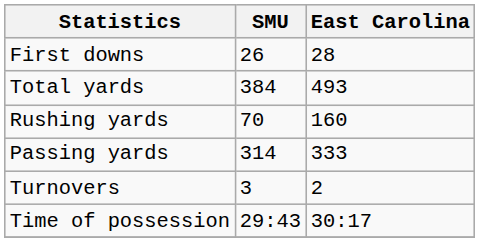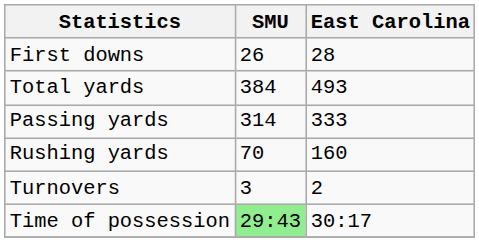rows swapped: (89, 121) <-> (89, 154)
(270, 221) no background -> (270, 221) lightgreen background
